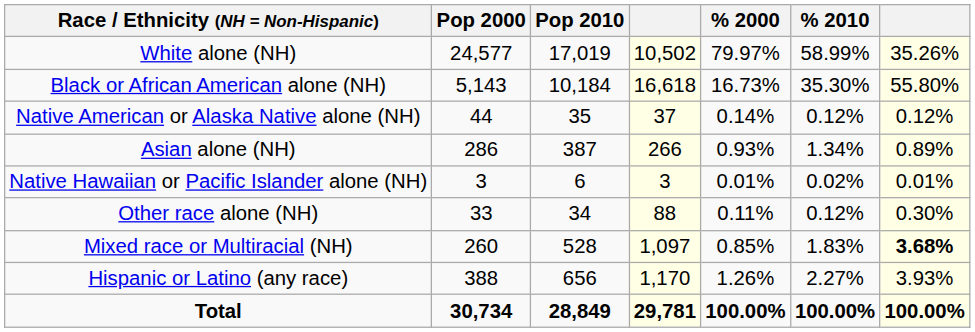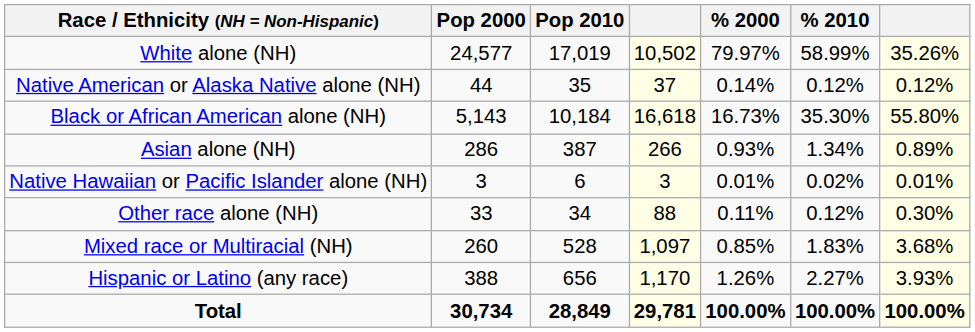rows swapped: (218, 85) <-> (218, 117)
(925, 246) bold -> (925, 246) normal
